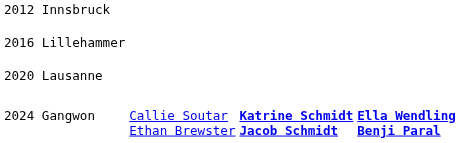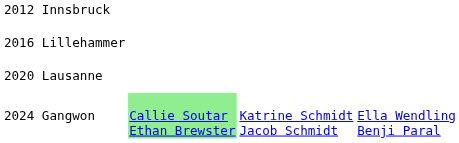(182, 123) no background -> (182, 123) lightgreen background
(296, 123) bold -> (296, 123) normal
(407, 123) bold -> (407, 123) normal
